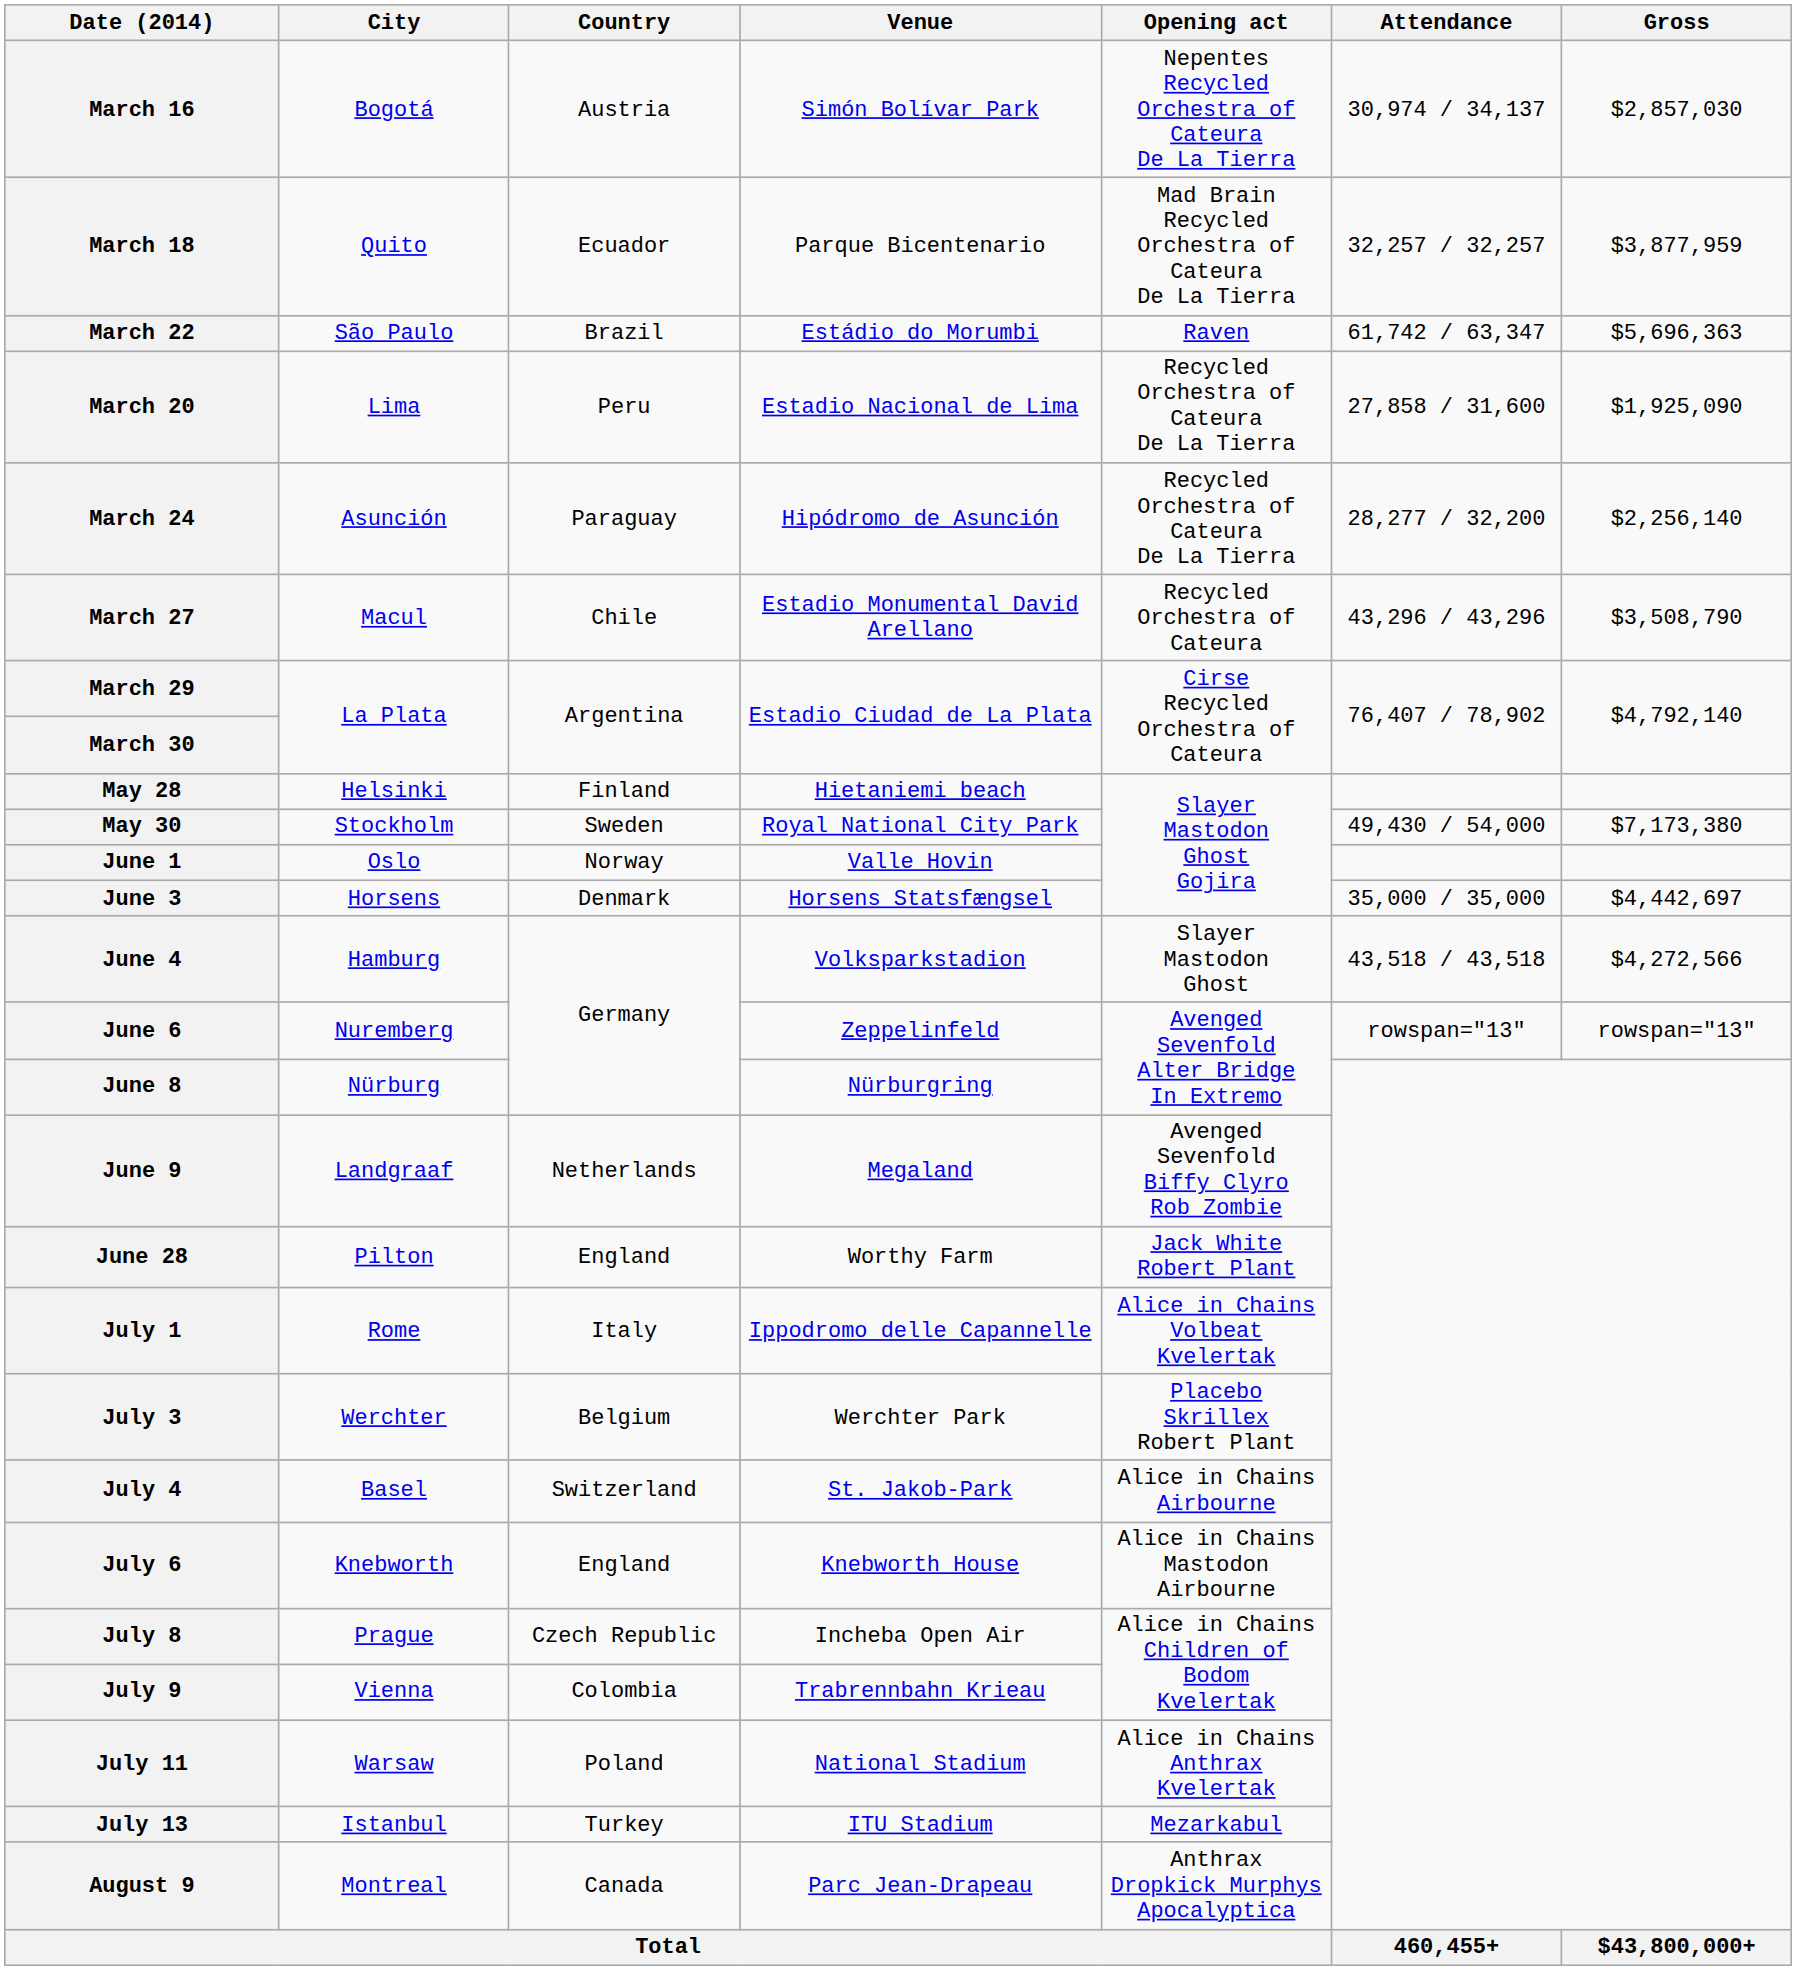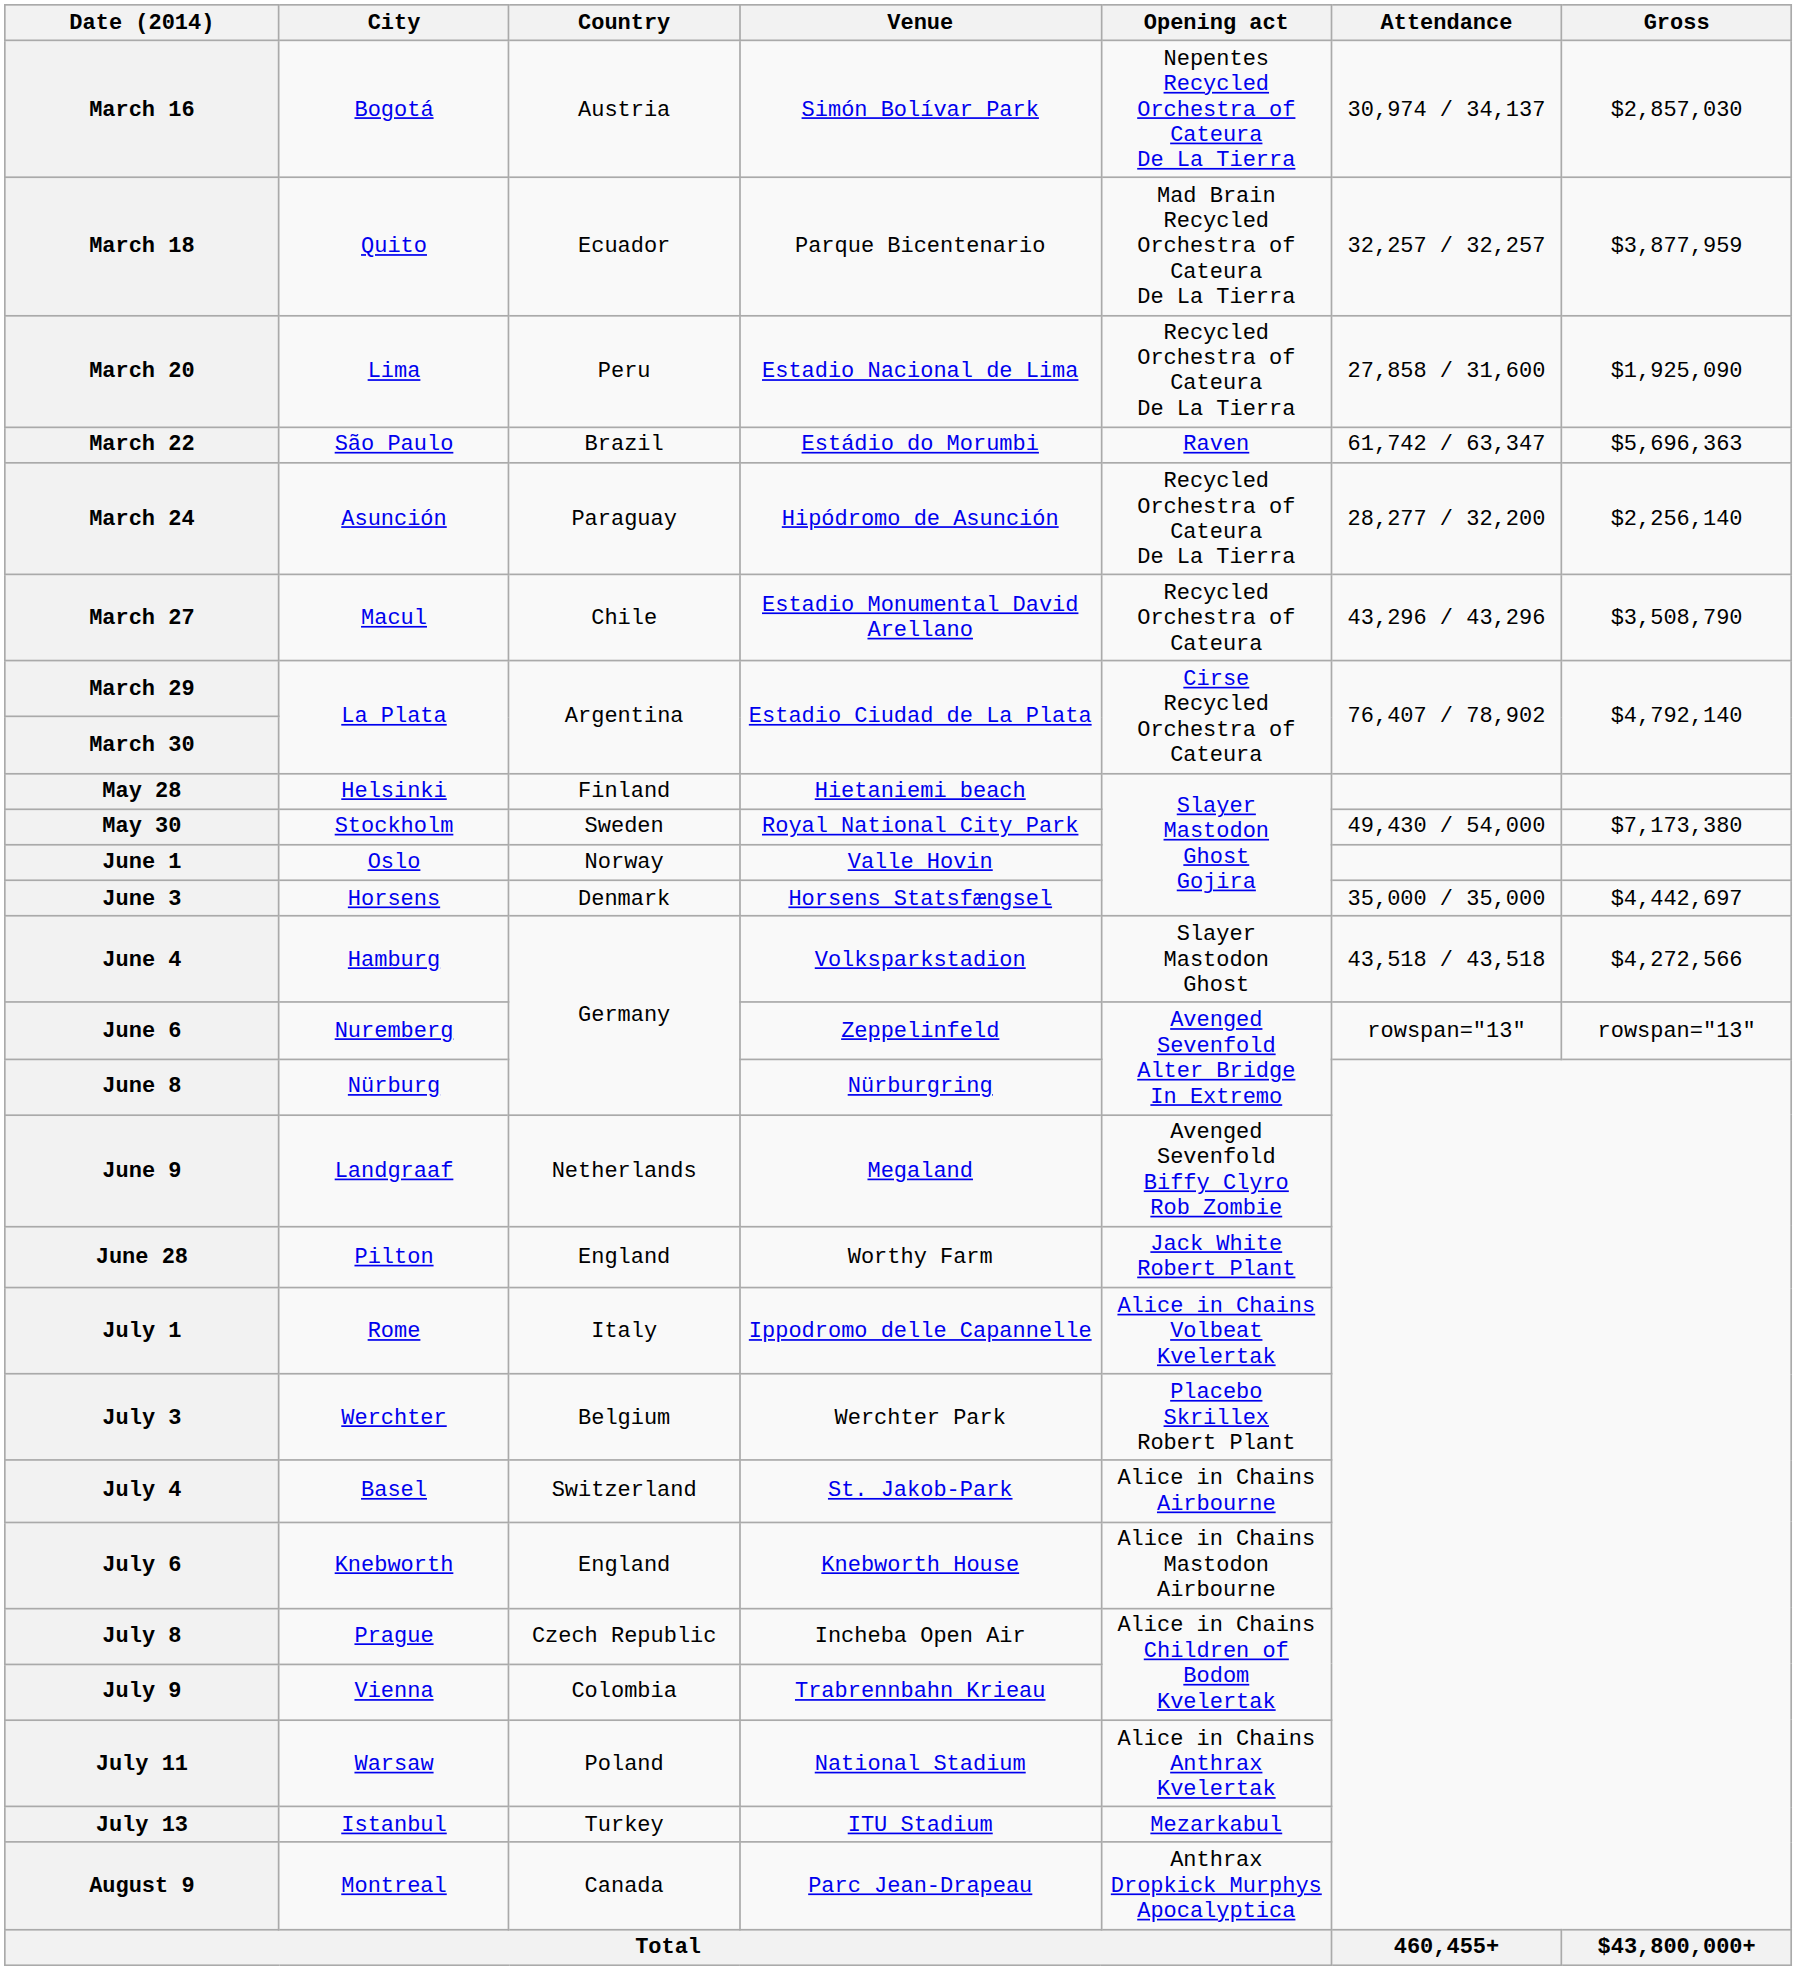rows swapped: (142, 407) <-> (142, 333)
